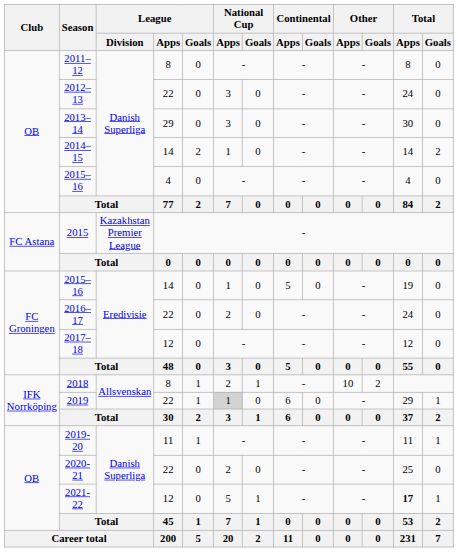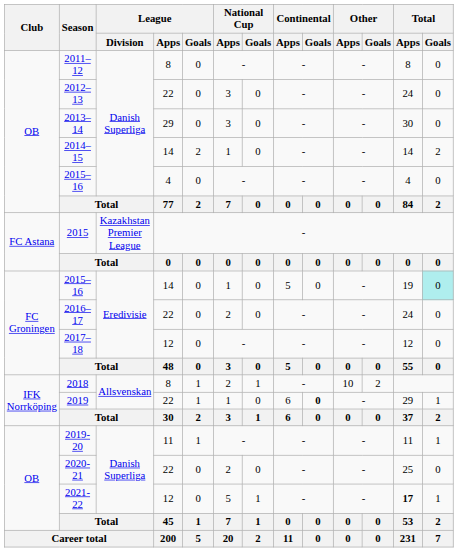(438, 285) no background -> (438, 285) paleturquoise background
(228, 400) lightgrey background -> (228, 400) no background
(318, 400) normal -> (318, 400) bold
